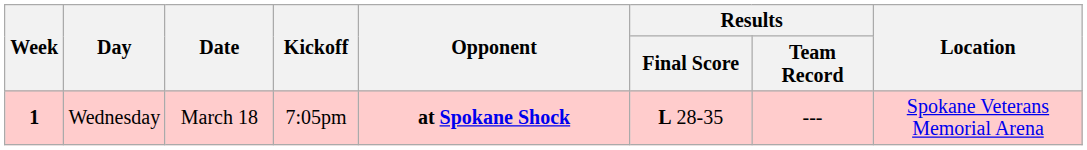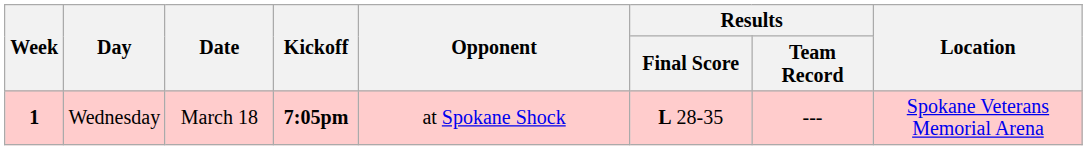(316, 117) normal -> (316, 117) bold
(494, 117) bold -> (494, 117) normal
